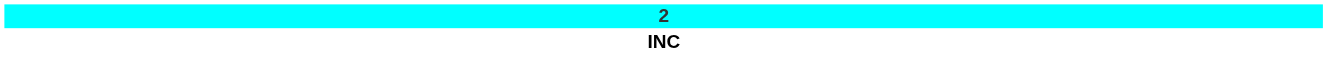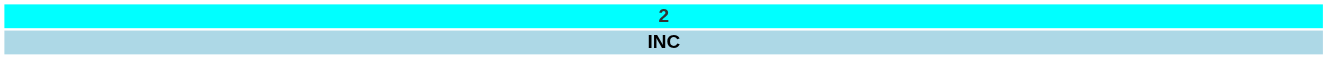(664, 42) no background -> (664, 42) lightblue background
